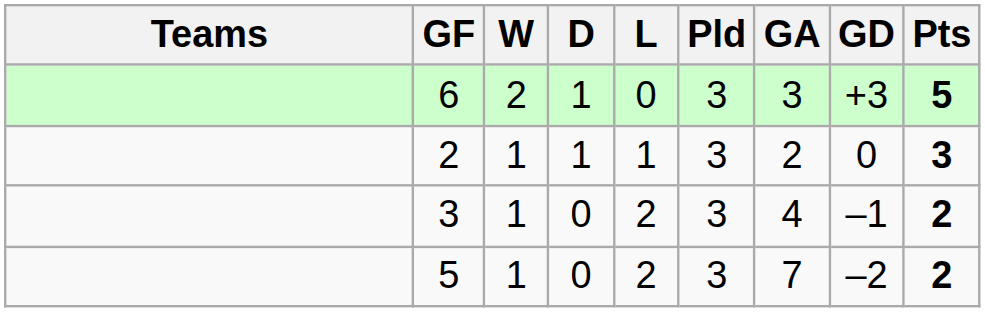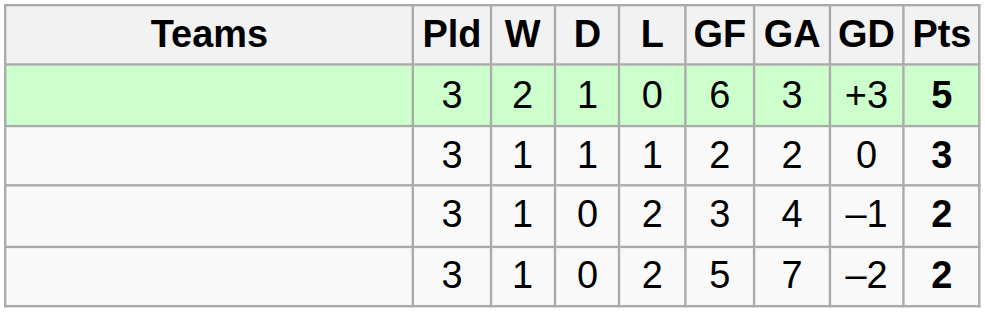columns swapped: (717, 34) <-> (449, 34)
